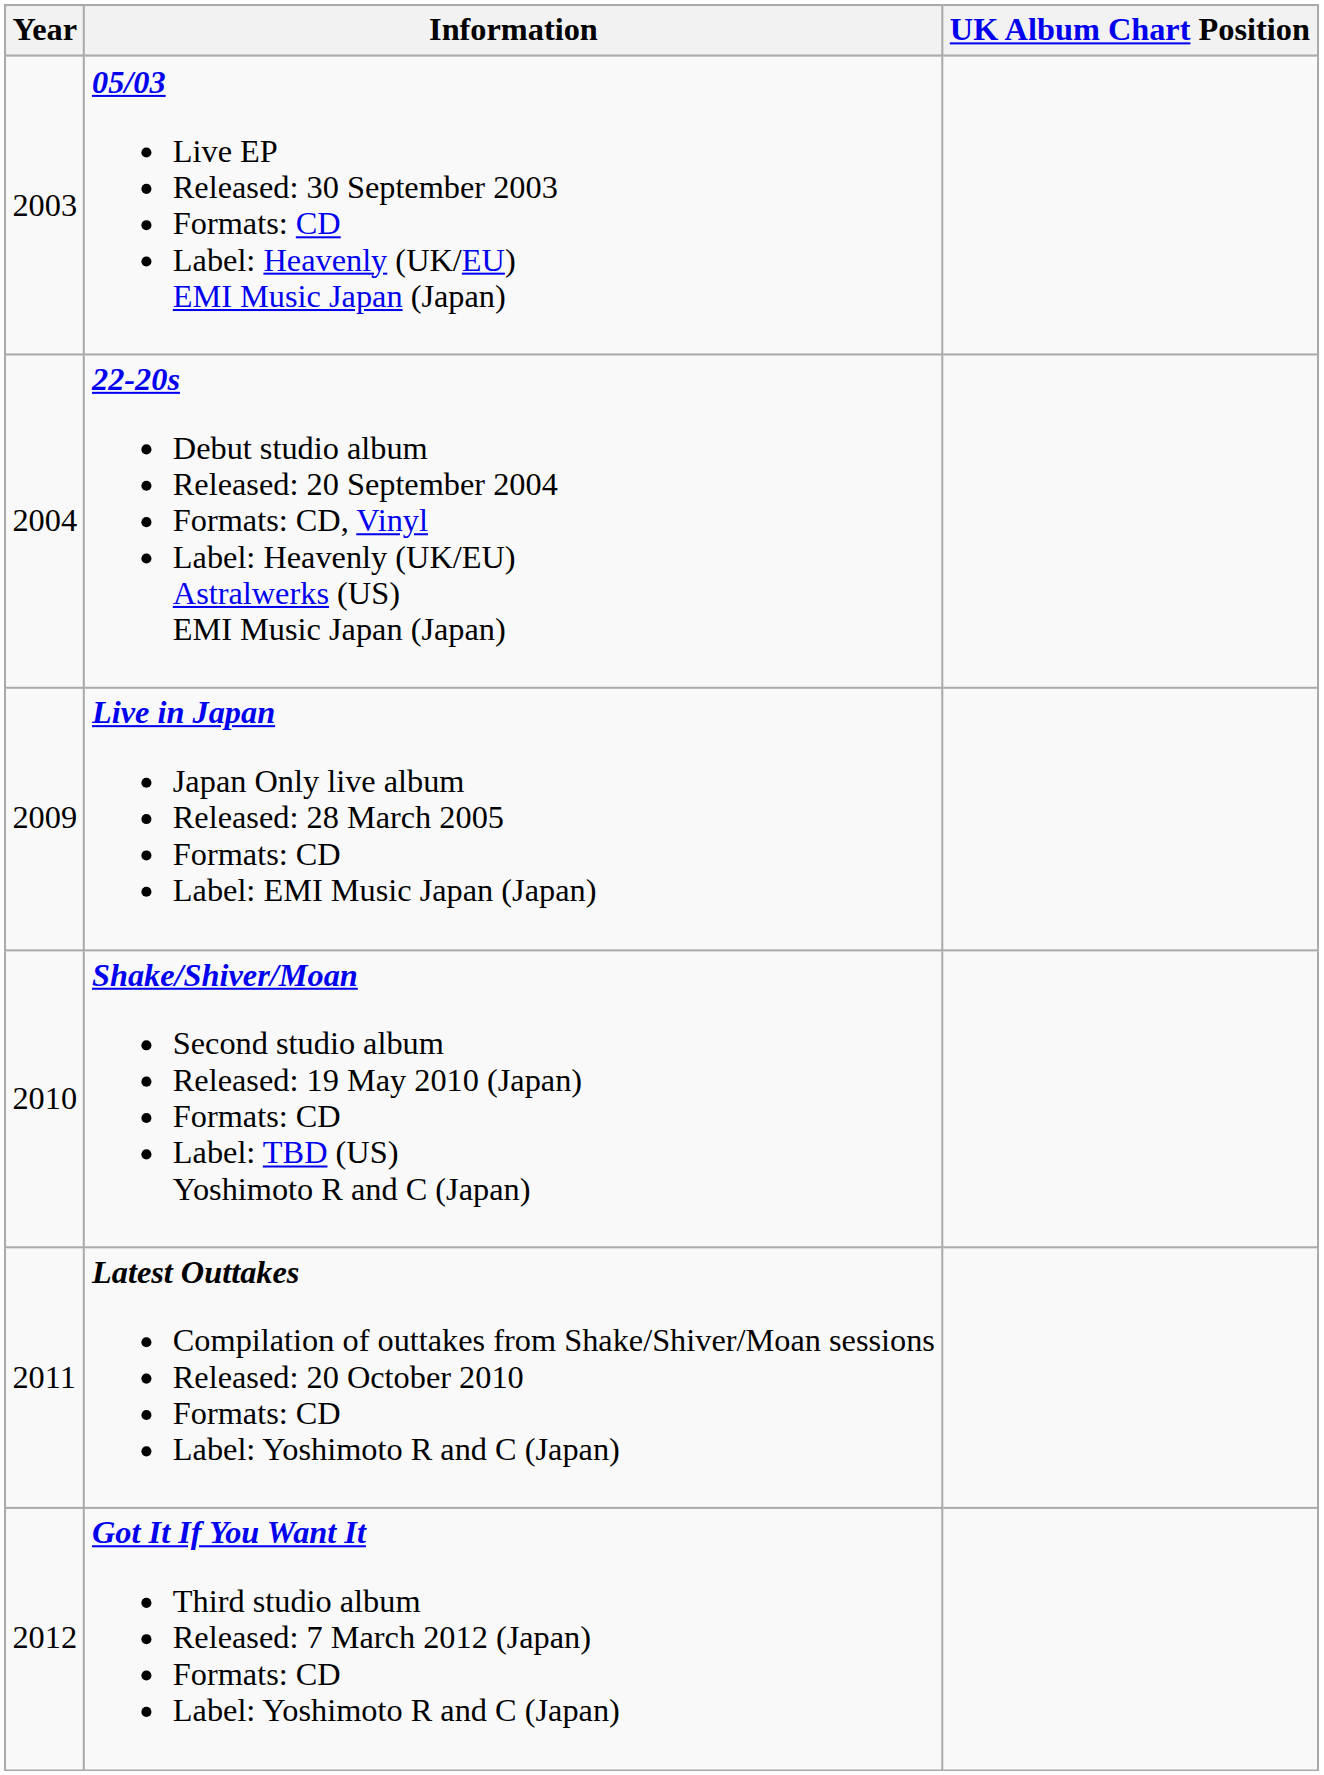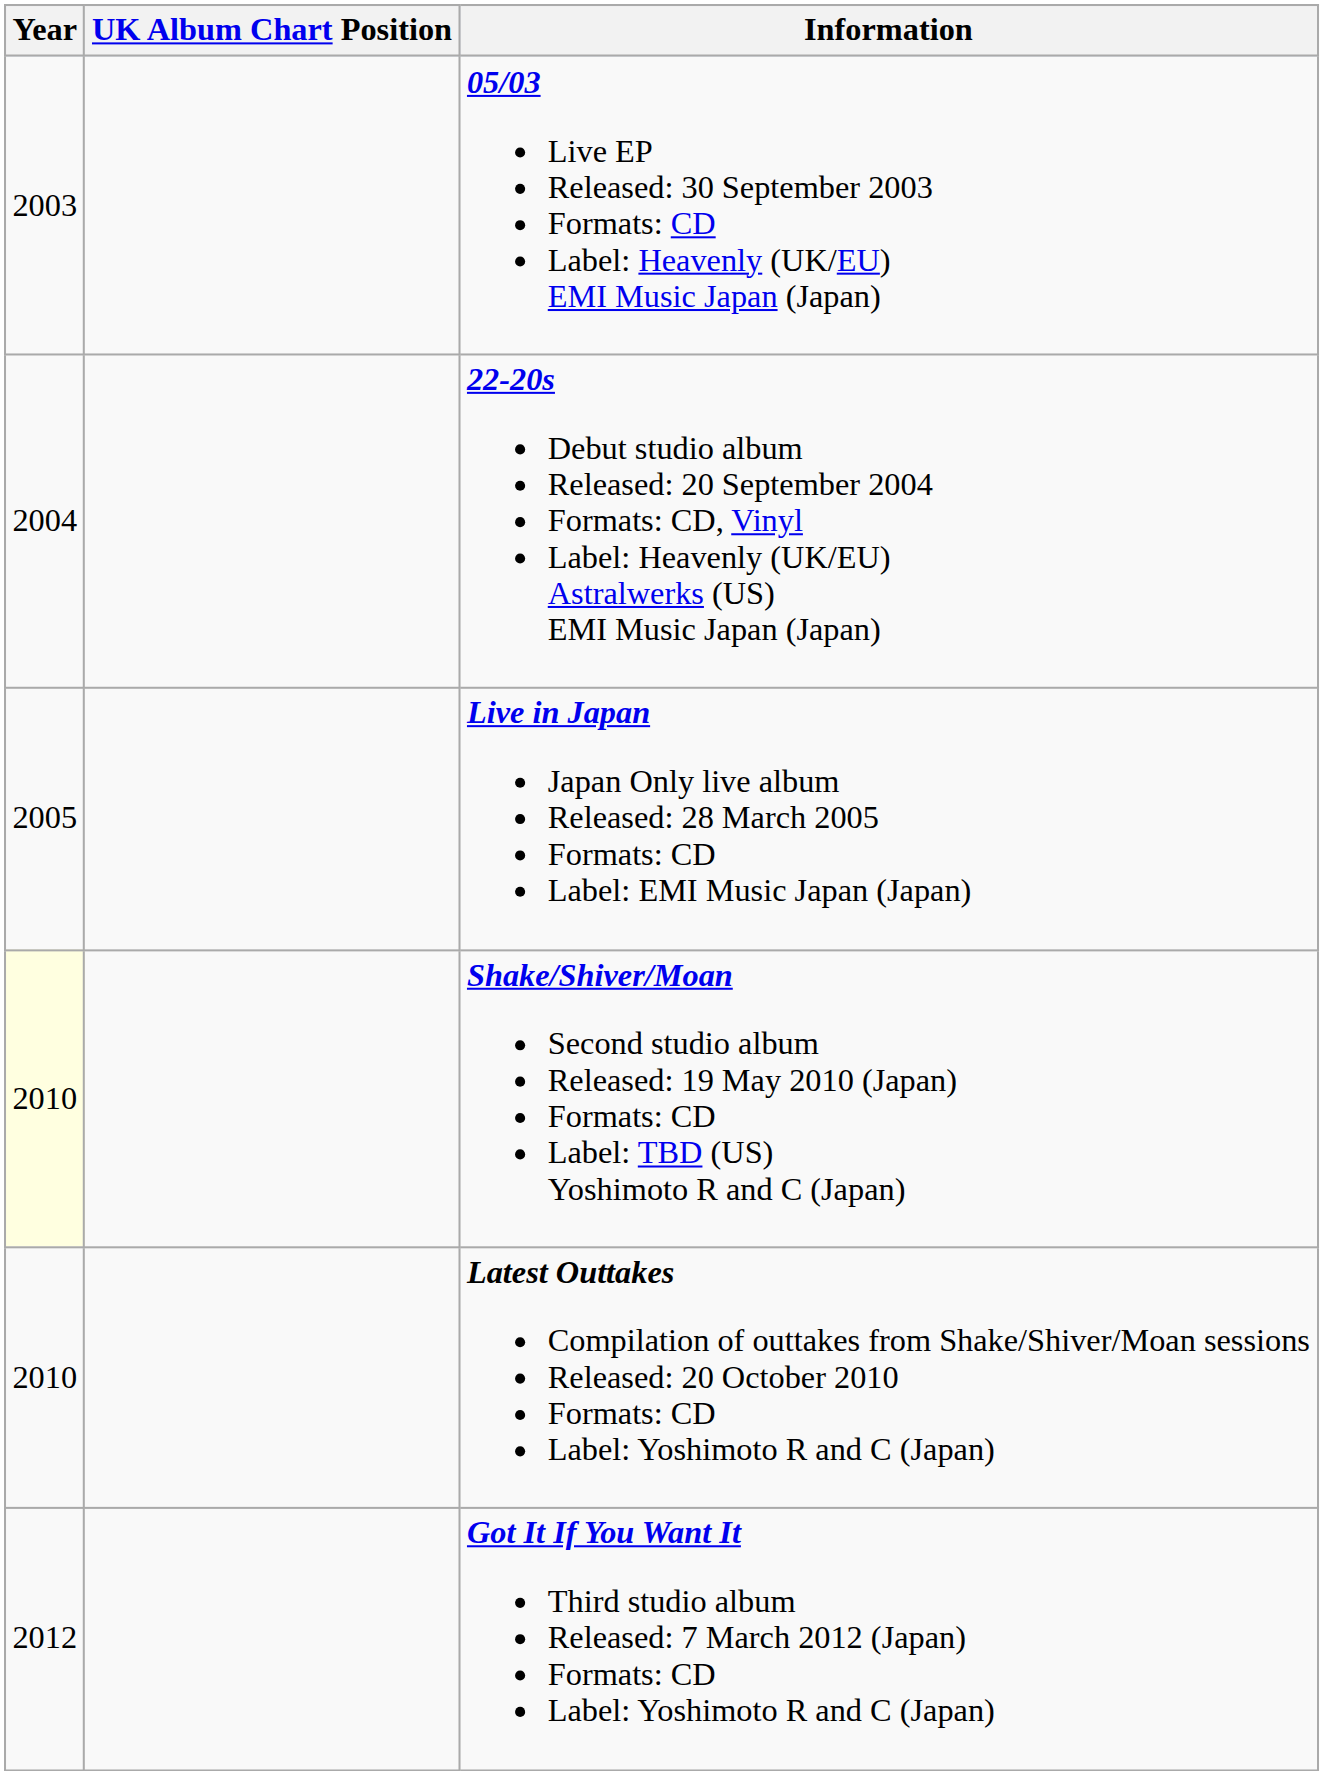columns swapped: (513, 30) <-> (1130, 30)
(45, 818) 2009 -> (45, 818) 2005
(45, 1097) no background -> (45, 1097) lightyellow background
(44, 1377) 2011 -> (45, 1377) 2010
